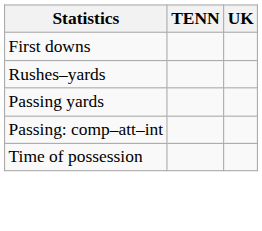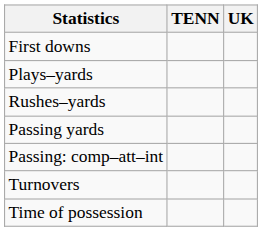+ row: (51, 74)
+ row: (44, 184)
